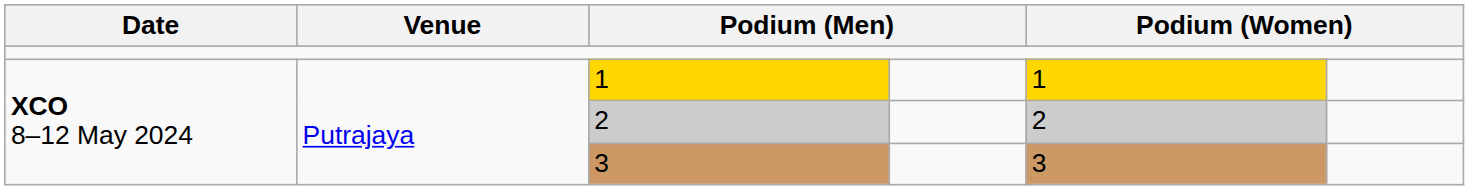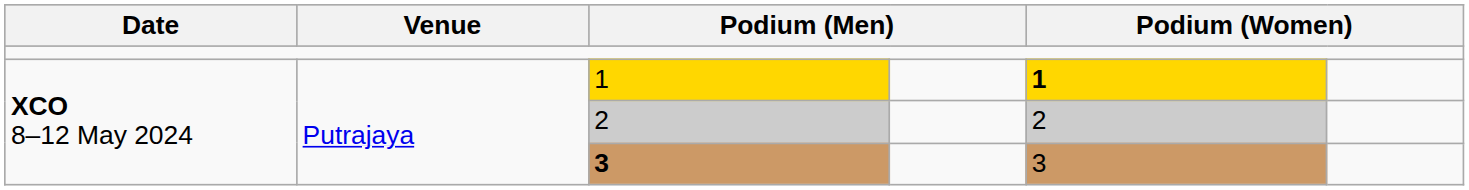(1039, 79) normal -> (1039, 79) bold
(602, 163) normal -> (602, 163) bold
